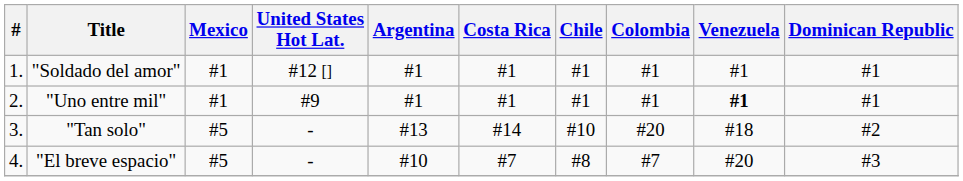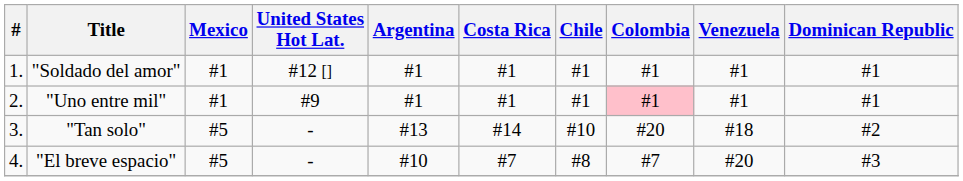(651, 100) no background -> (651, 100) pink background
(739, 100) bold -> (739, 100) normal
